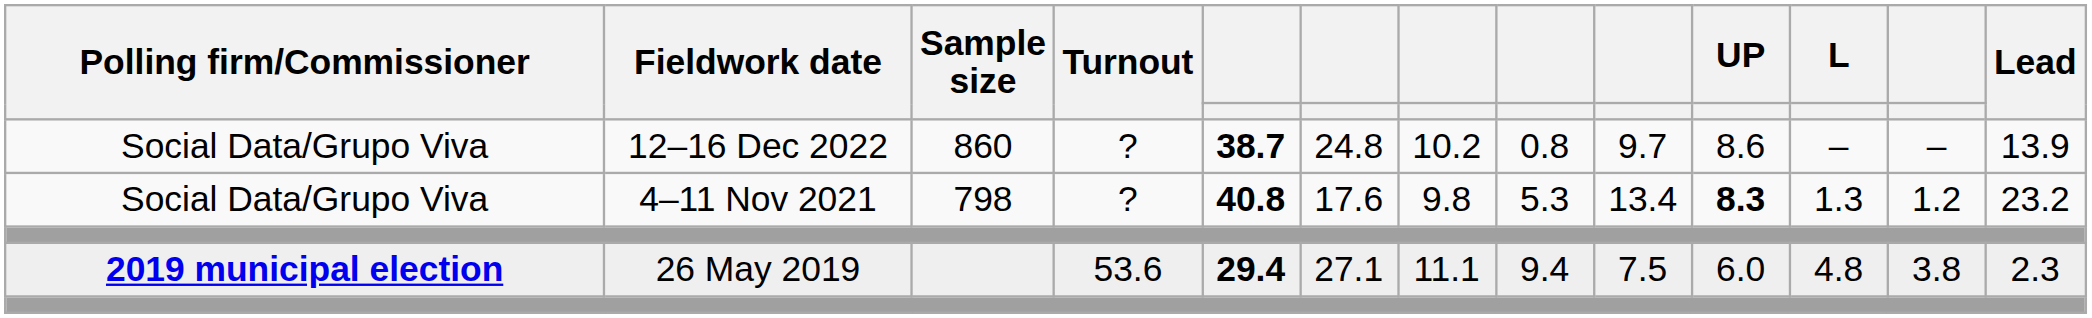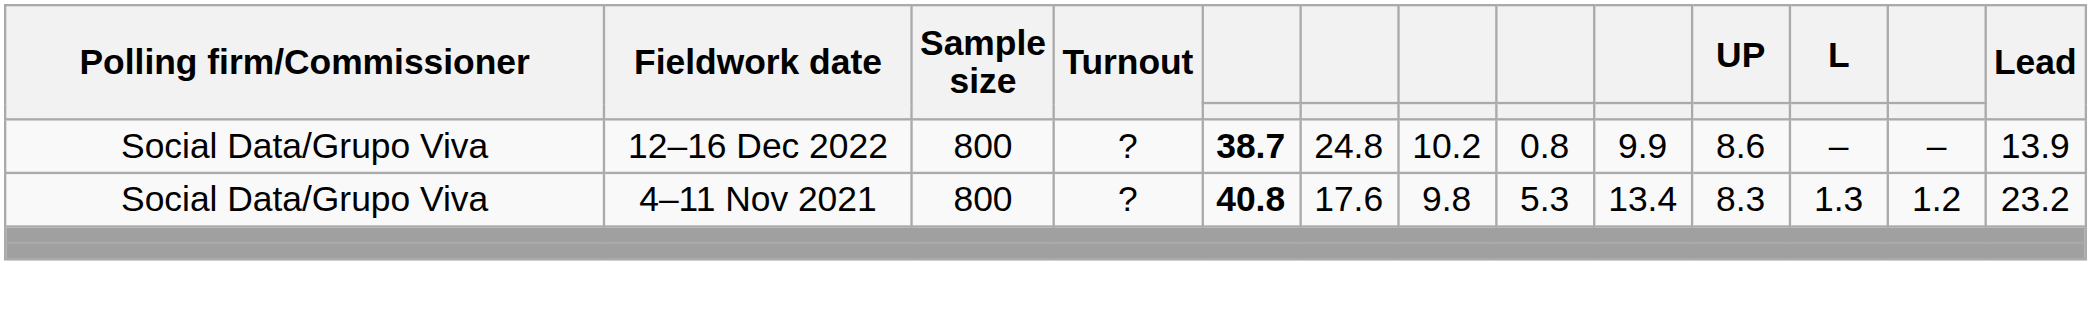(983, 145) 860 -> (983, 145) 800
(1643, 145) 9.7 -> (1643, 145) 9.9
(983, 199) 798 -> (983, 199) 800
(1741, 199) bold -> (1741, 199) normal
- row: (305, 269)
